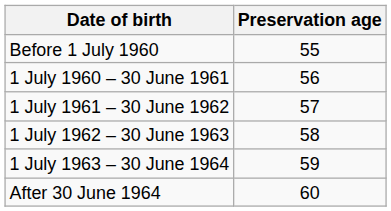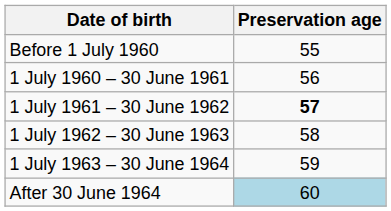(310, 106) normal -> (310, 106) bold
(310, 192) no background -> (310, 192) lightblue background
